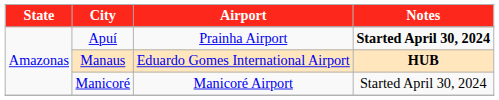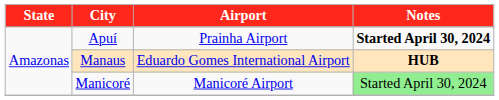(423, 83) no background -> (423, 83) lightgreen background
